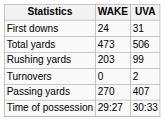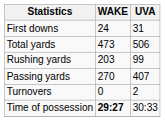rows swapped: (38, 92) <-> (29, 76)
(110, 108) normal -> (111, 108) bold
